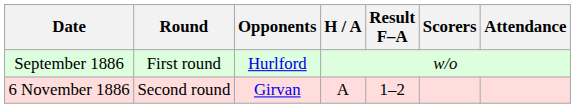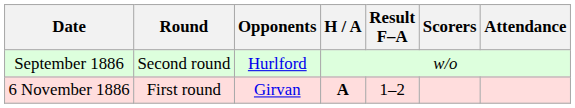(184, 63) First round -> (184, 63) Second round
(184, 90) Second round -> (184, 90) First round
(343, 90) normal -> (343, 90) bold
